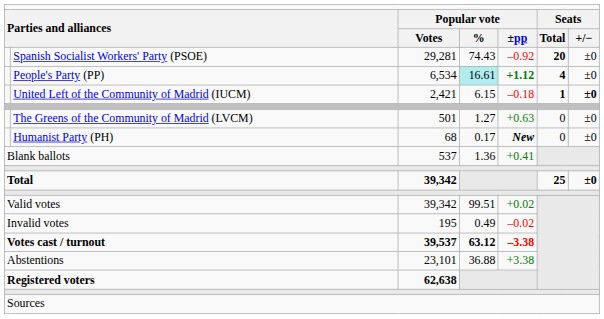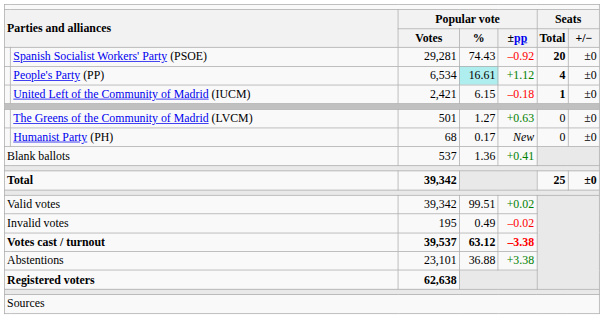(520, 75) bold -> (520, 75) normal
(591, 94) bold -> (591, 94) normal
(523, 137) bold -> (524, 137) normal
